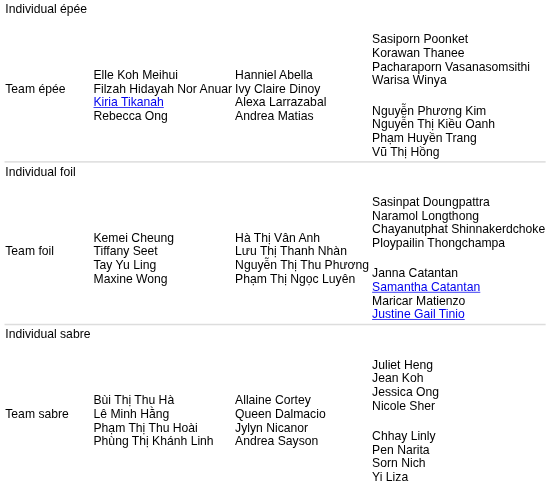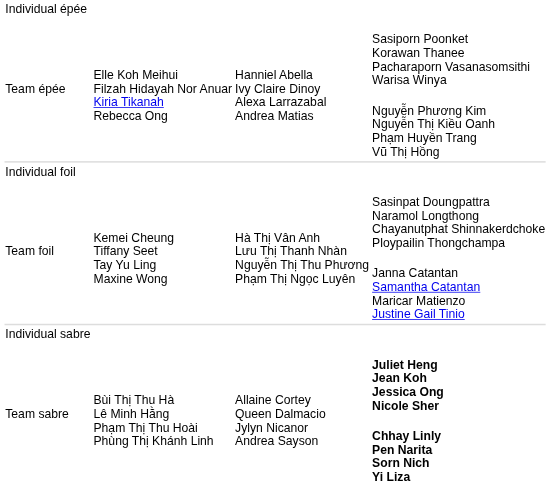(406, 385) normal -> (408, 385) bold
(404, 456) normal -> (407, 456) bold
